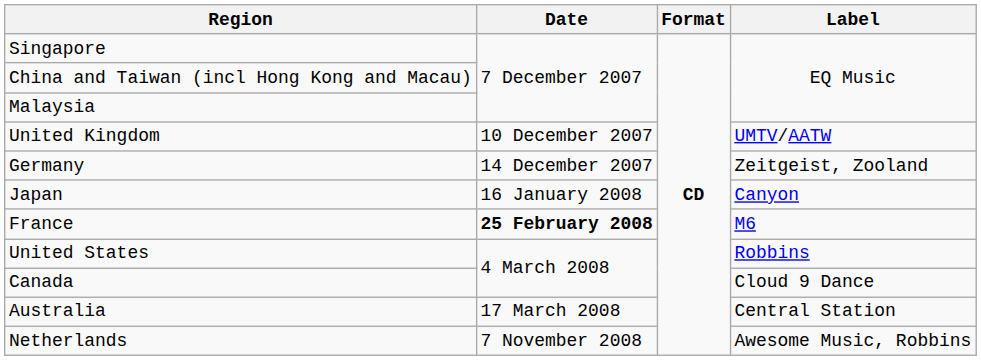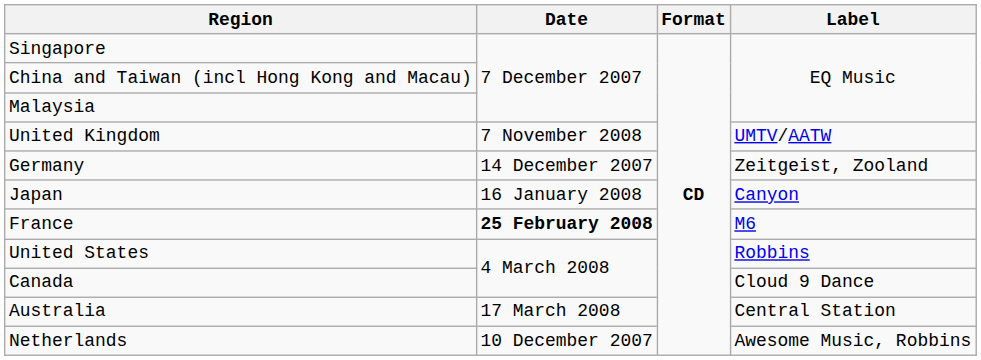(567, 136) 10 December 2007 -> (561, 136) 7 November 2008
(561, 341) 7 November 2008 -> (567, 341) 10 December 2007
